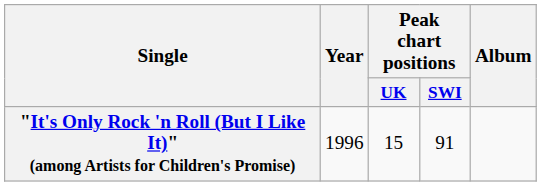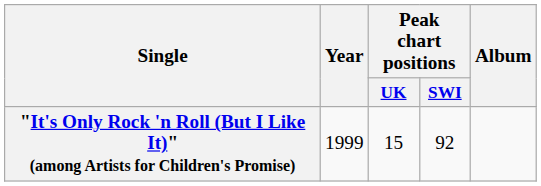(344, 143) 1996 -> (344, 143) 1999
(445, 143) 91 -> (445, 143) 92
